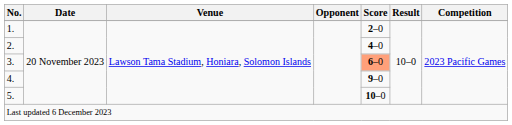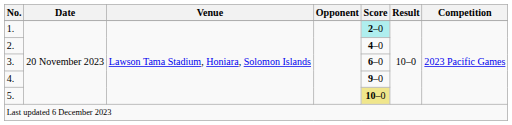(376, 28) no background -> (376, 28) paleturquoise background
(376, 62) lightsalmon background -> (376, 62) no background
(376, 95) no background -> (376, 95) khaki background
